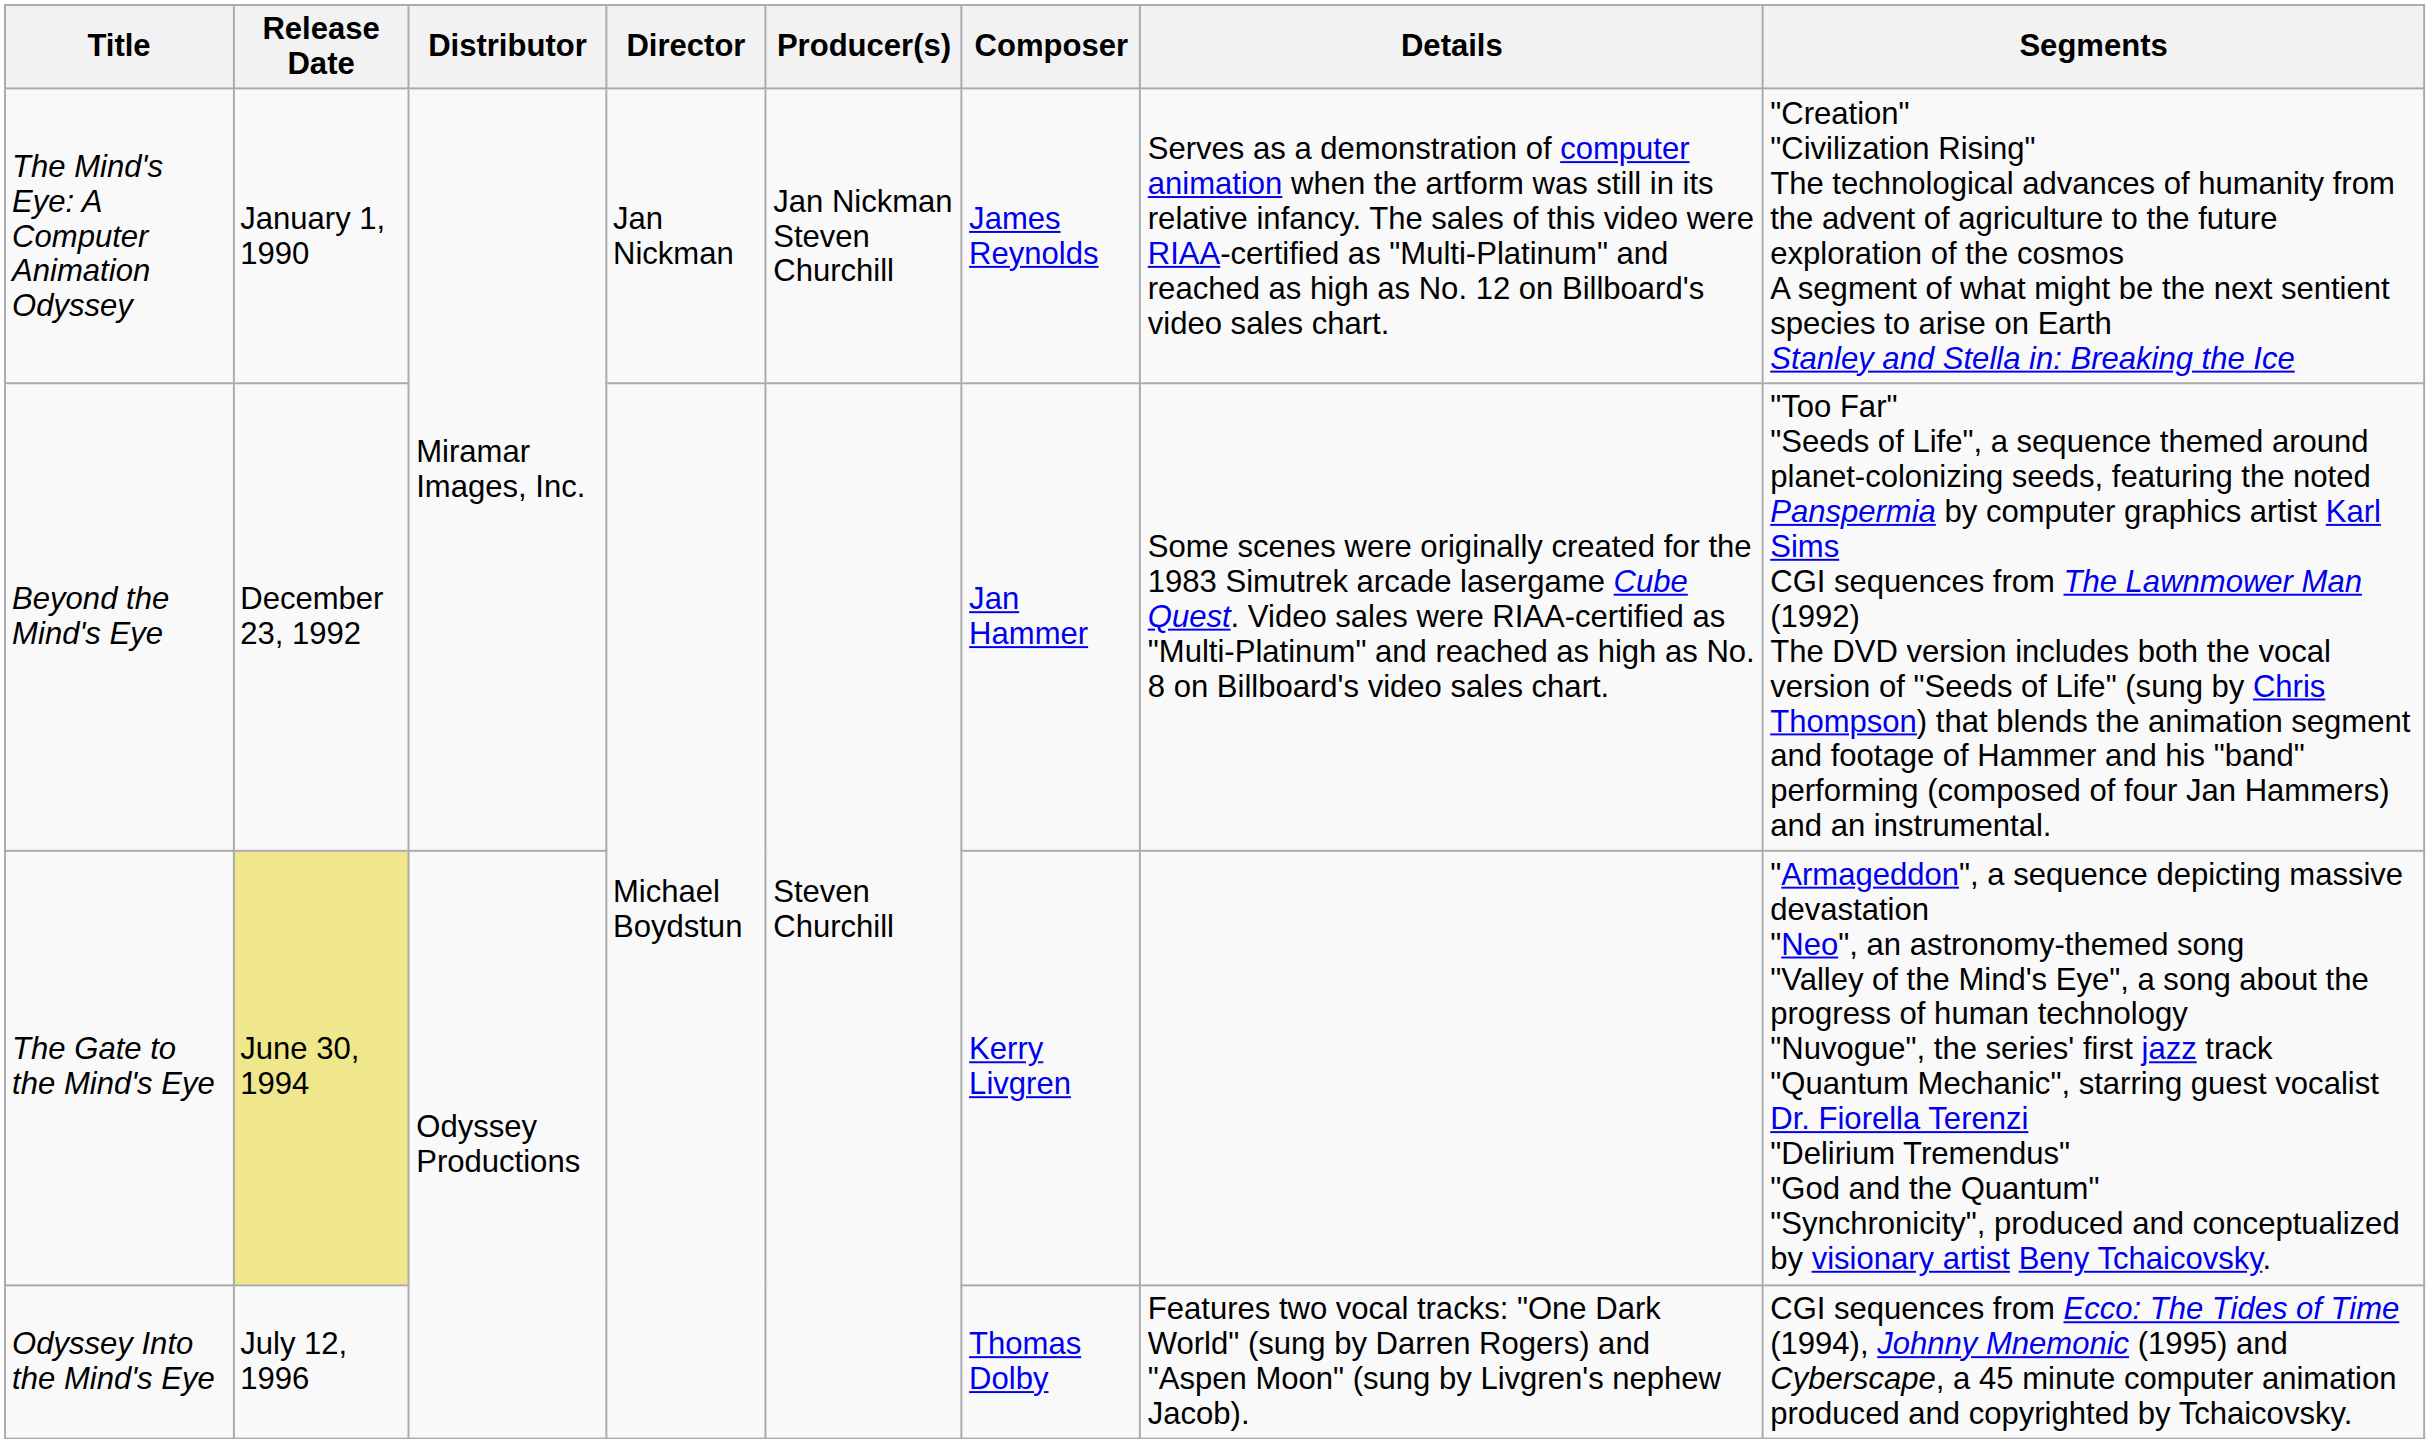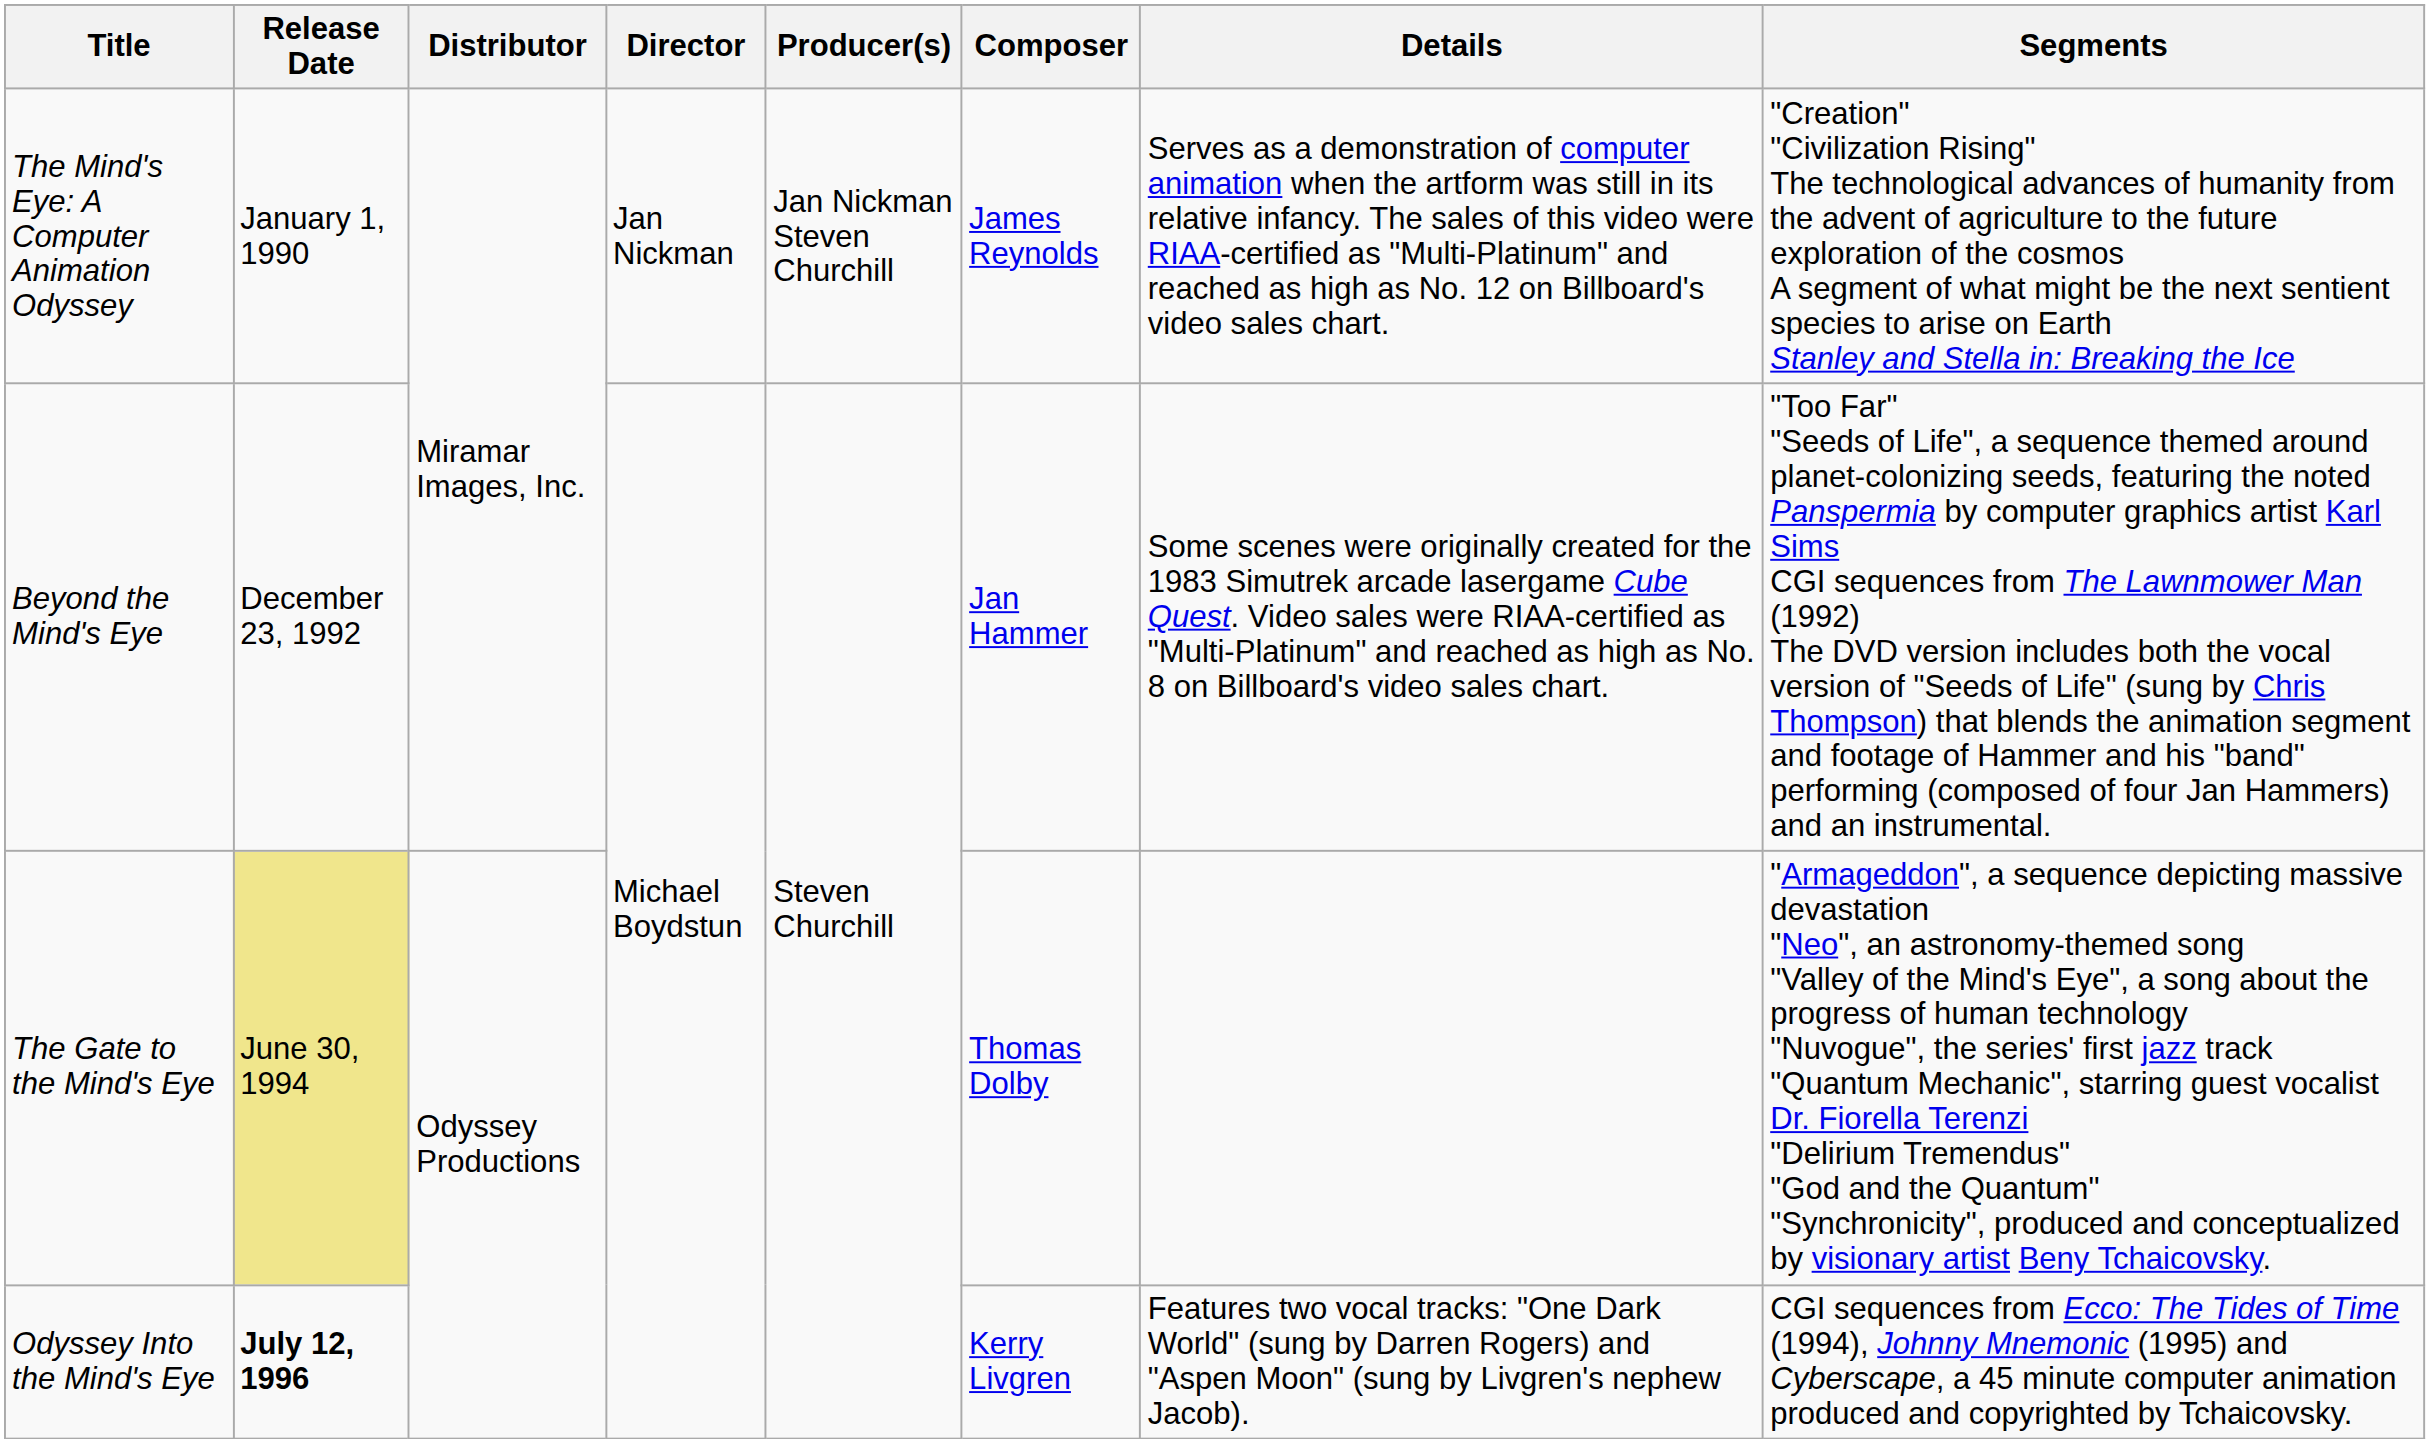(1020, 1067) Kerry Livgren -> (1025, 1067) Thomas Dolby
(294, 1360) normal -> (297, 1360) bold
(1025, 1360) Thomas Dolby -> (1020, 1360) Kerry Livgren
